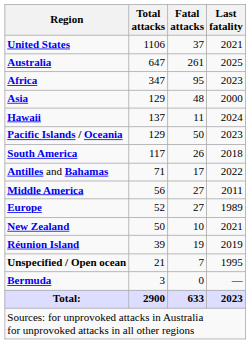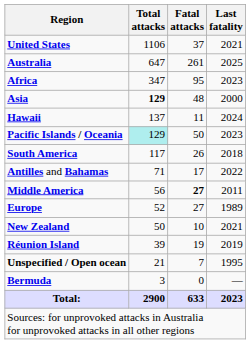(157, 99) normal -> (157, 99) bold
(157, 135) no background -> (157, 135) paleturquoise background
(198, 190) normal -> (198, 190) bold
